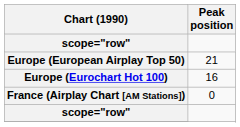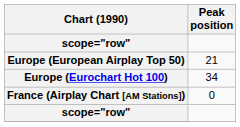(212, 78) 16 -> (212, 78) 34
